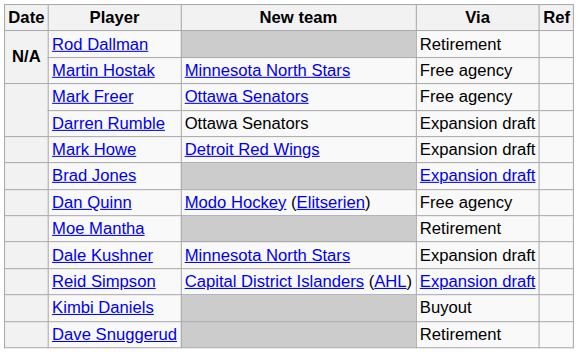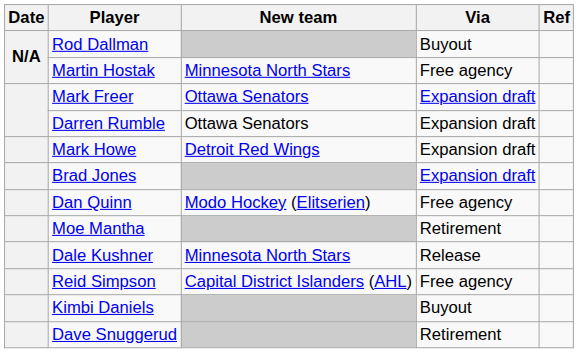(461, 44) Retirement -> (446, 44) Buyout
(466, 96) Free agency -> (478, 96) Expansion draft
(478, 255) Expansion draft -> (450, 255) Release
(478, 281) Expansion draft -> (466, 281) Free agency
